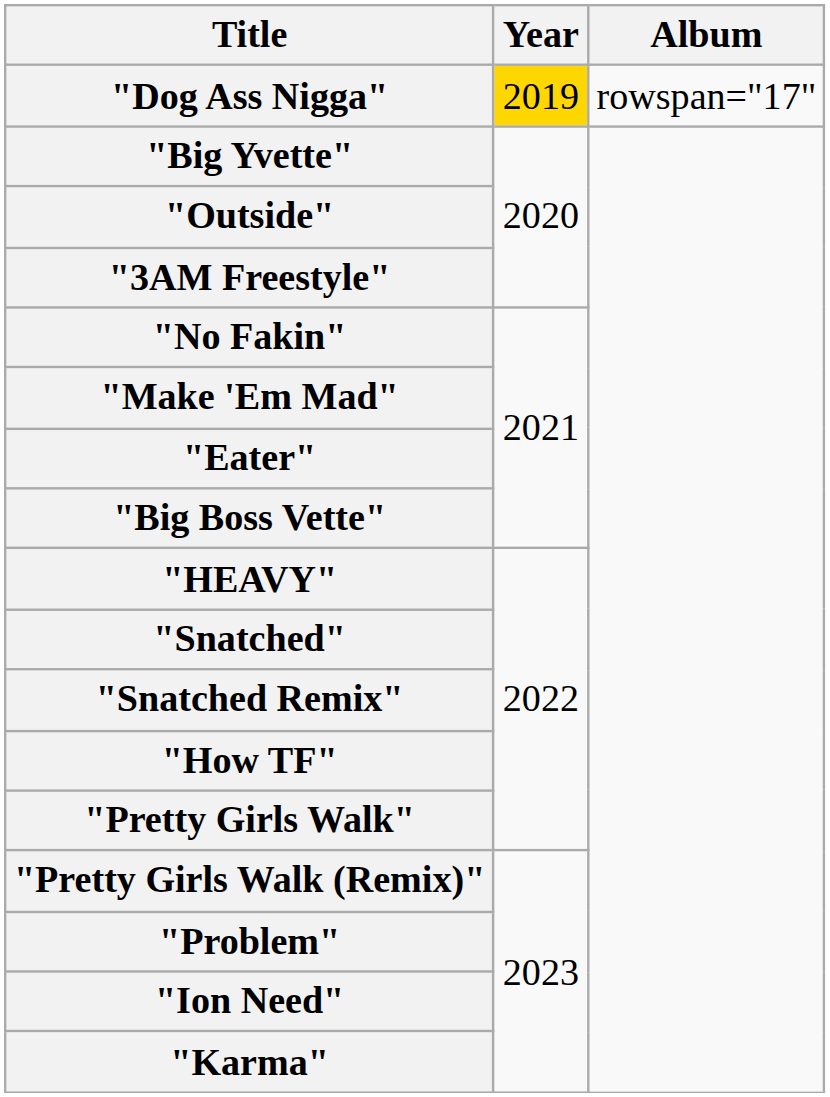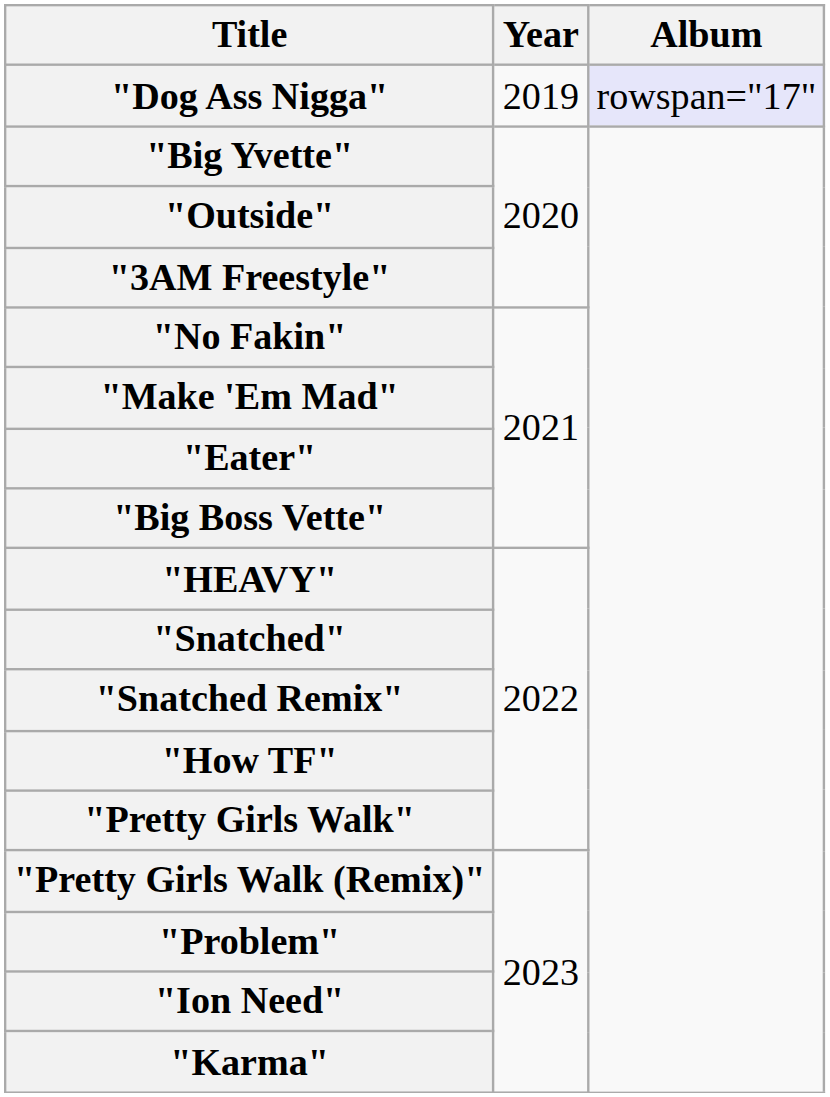(541, 95) gold background -> (541, 95) no background
(706, 95) no background -> (706, 95) lavender background
